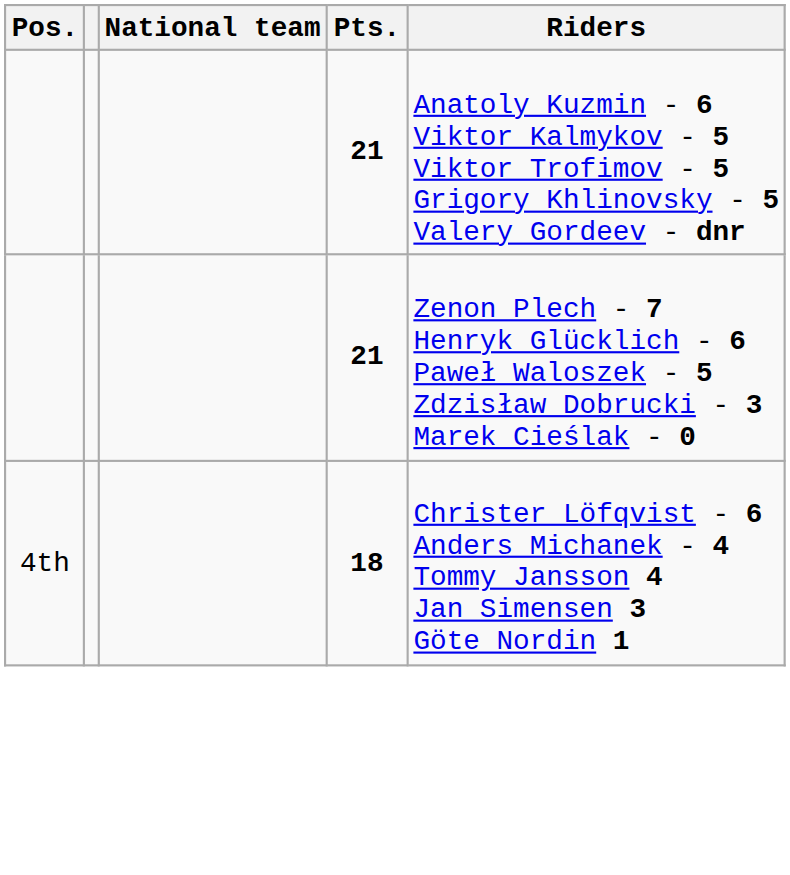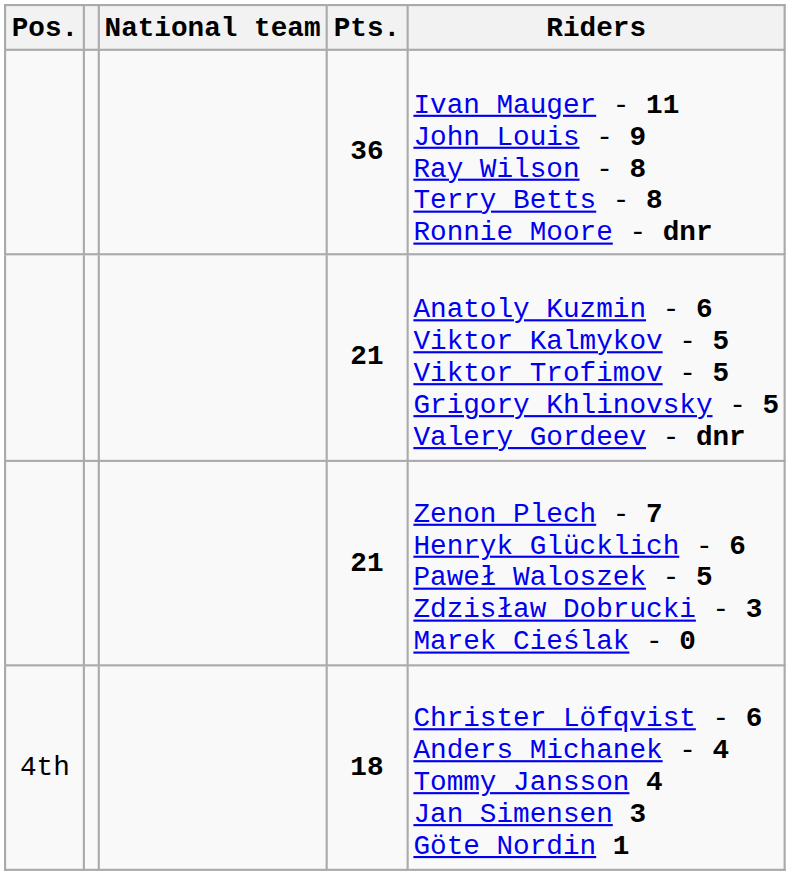+ row: (45, 153)
